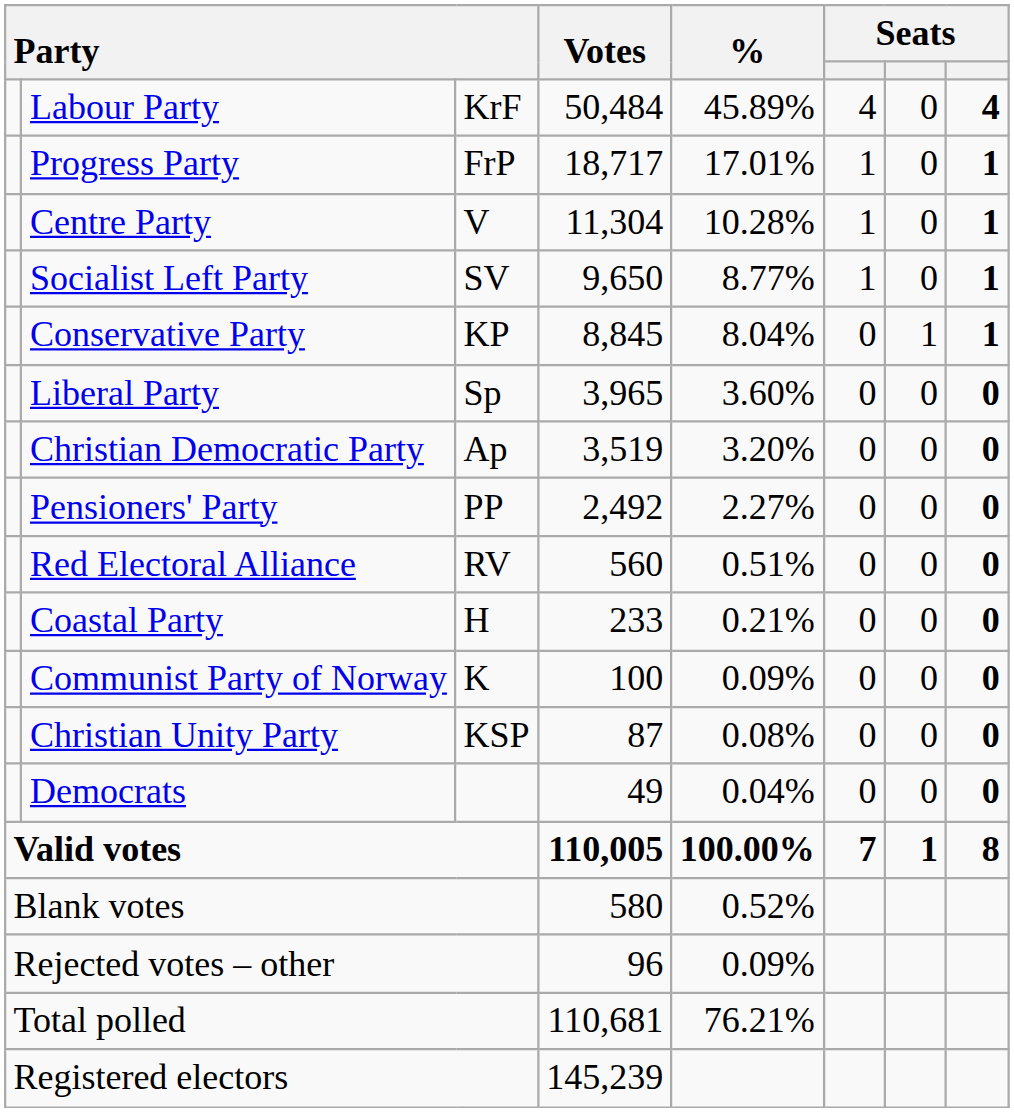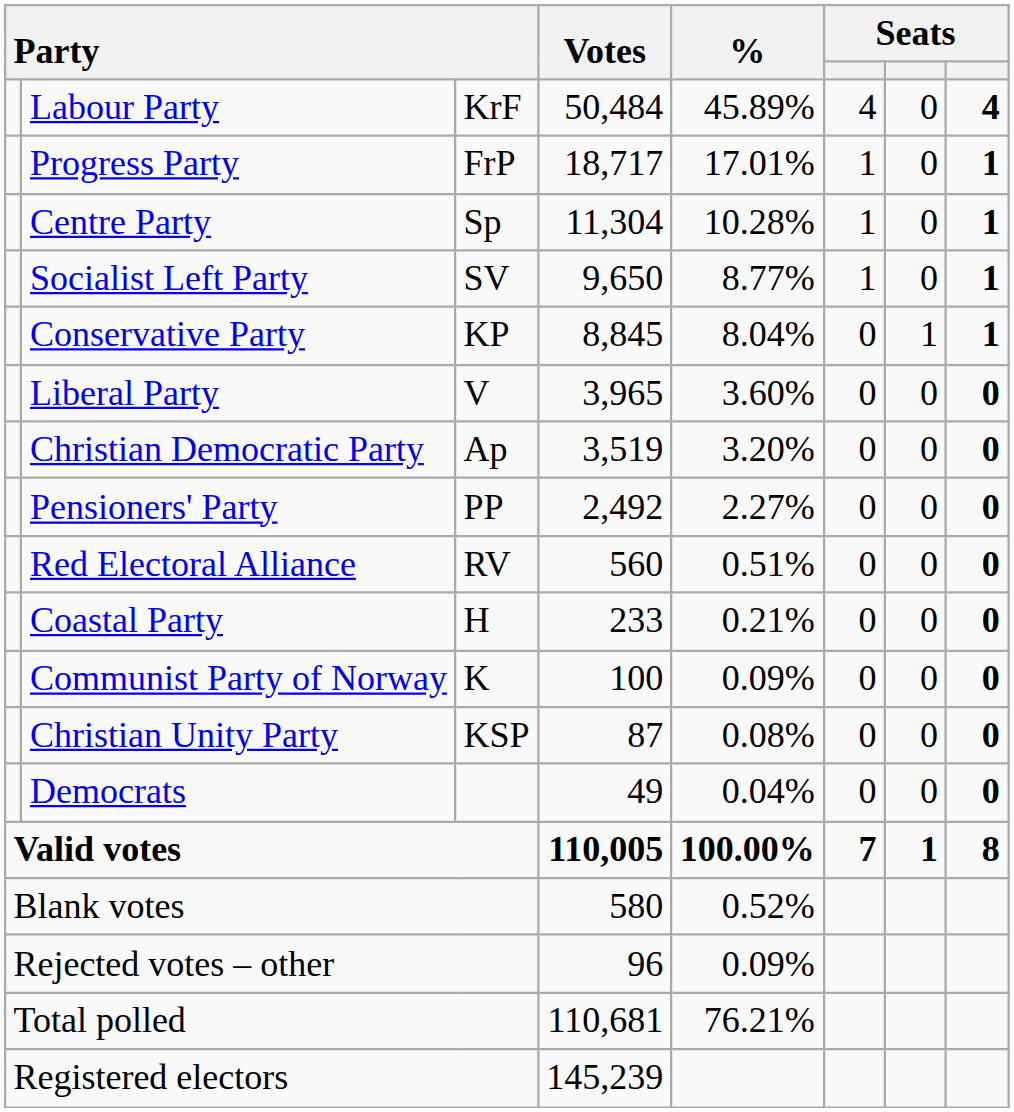(477, 220) V -> (483, 220) Sp
(483, 392) Sp -> (477, 392) V
